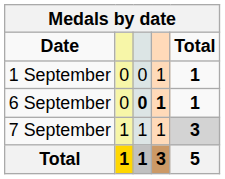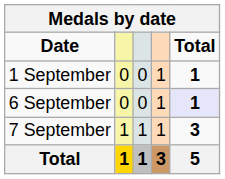(143, 103) bold -> (143, 103) normal
(161, 103) bold -> (161, 103) normal
(195, 103) no background -> (195, 103) lavender background
(195, 131) lightgrey background -> (195, 131) no background
